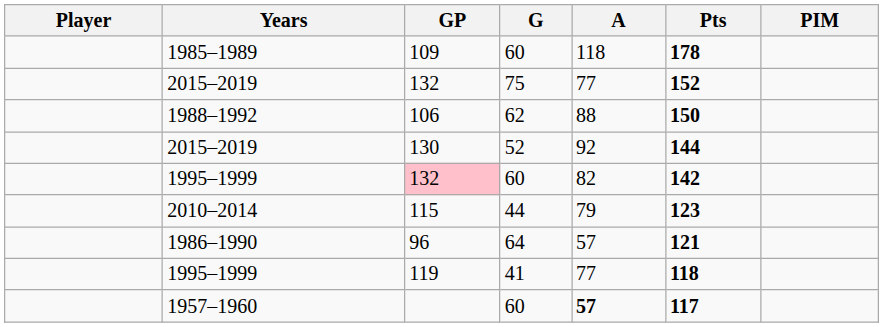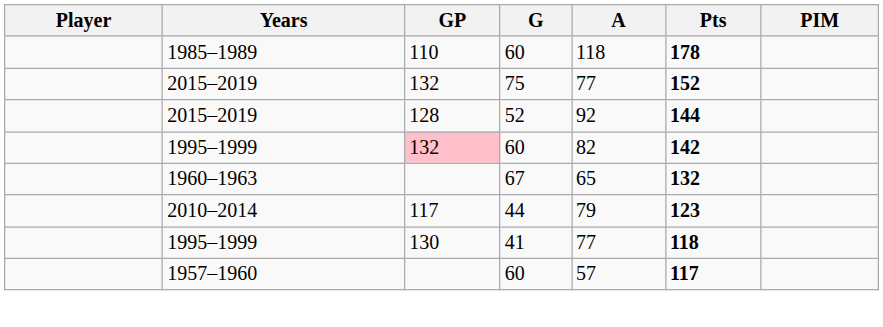(424, 52) 109 -> (424, 52) 110
- row: (212, 115)
(424, 147) 130 -> (424, 115) 128
+ row: (212, 178)
(424, 210) 115 -> (424, 210) 117
- row: (212, 242)
(424, 274) 119 -> (424, 242) 130
(586, 305) bold -> (586, 274) normal
